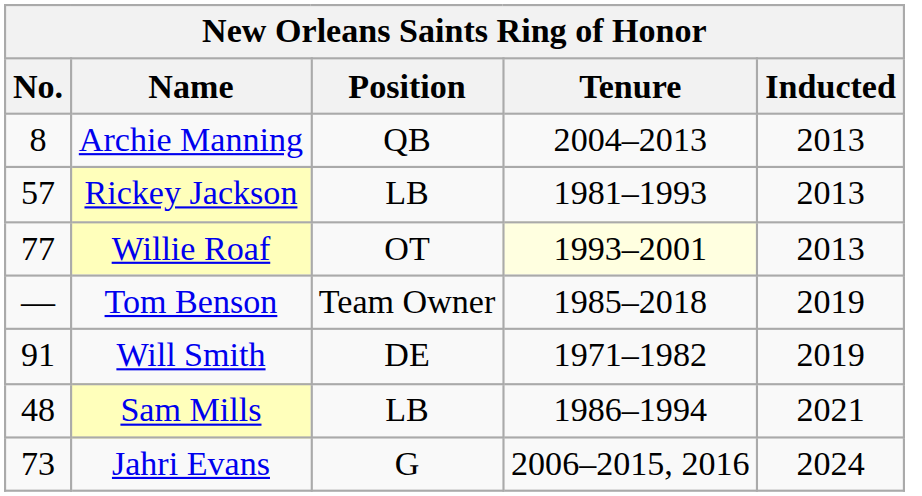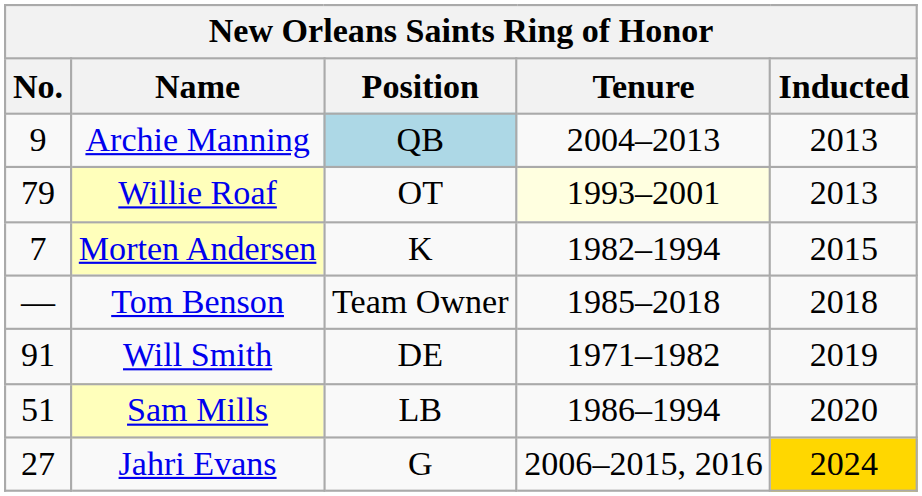(38, 139) 8 -> (38, 139) 9
(407, 139) no background -> (420, 139) lightblue background
- row: (191, 193)
(38, 247) 77 -> (38, 193) 79
+ row: (198, 247)
(831, 301) 2019 -> (844, 301) 2018
(38, 409) 48 -> (38, 409) 51
(831, 409) 2021 -> (844, 409) 2020
(38, 463) 73 -> (38, 463) 27
(831, 463) no background -> (844, 463) gold background
